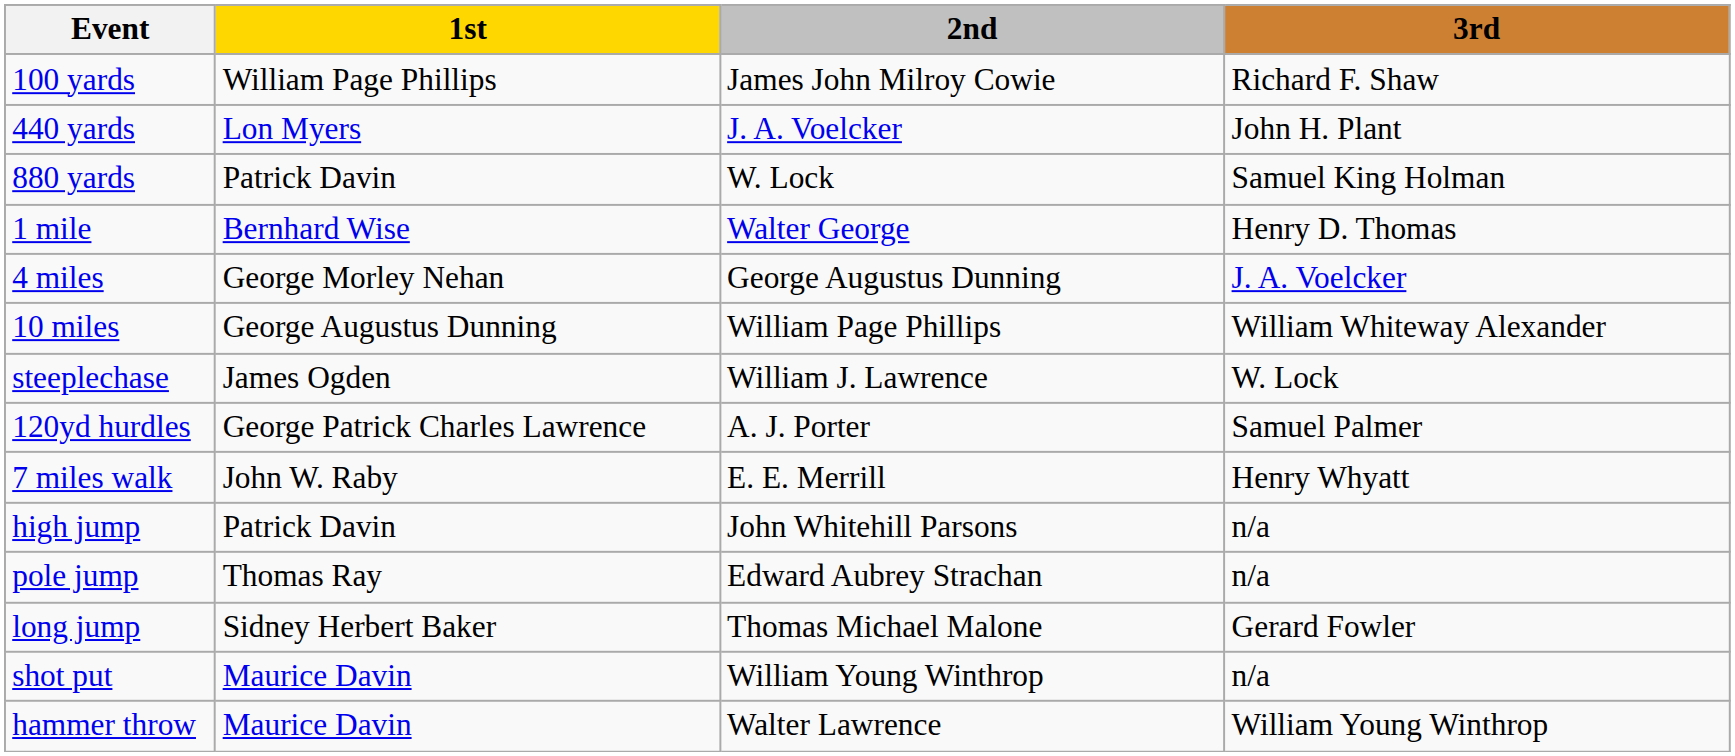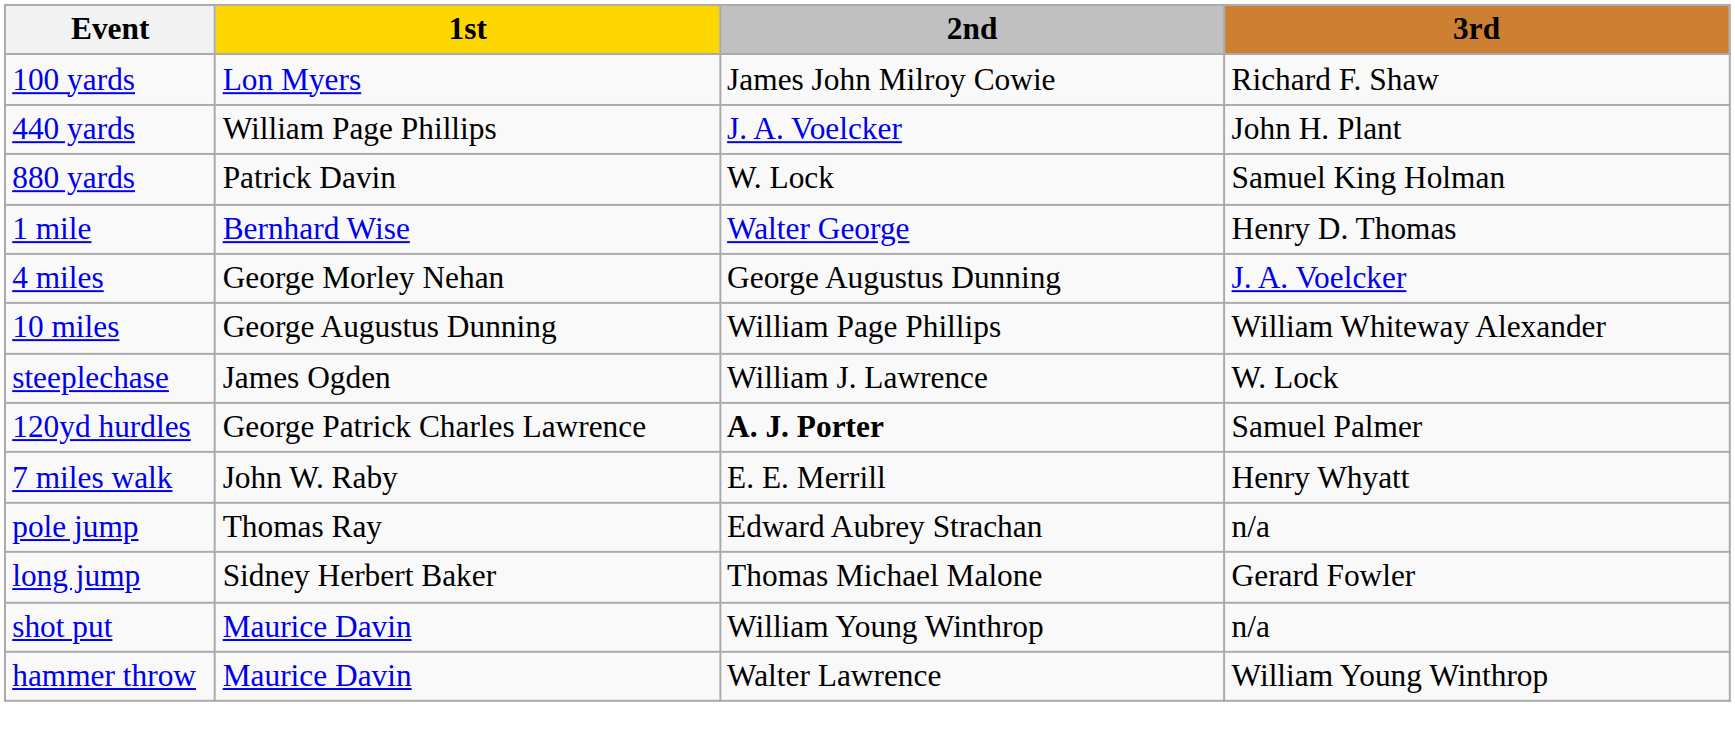(360, 79) William Page Phillips -> (292, 79) Lon Myers
(292, 128) Lon Myers -> (360, 128) William Page Phillips
(799, 427) normal -> (805, 427) bold
- row: (76, 526)
